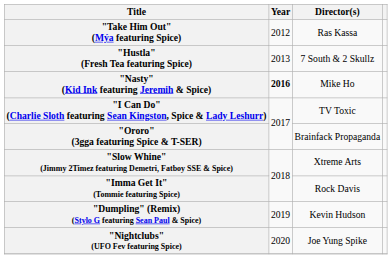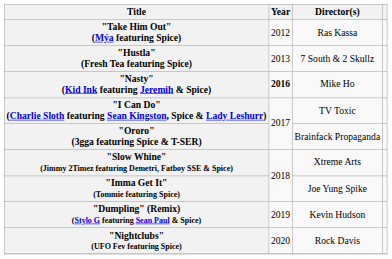(337, 188) Rock Davis -> (337, 188) Joe Yung Spike
(337, 240) Joe Yung Spike -> (337, 240) Rock Davis
